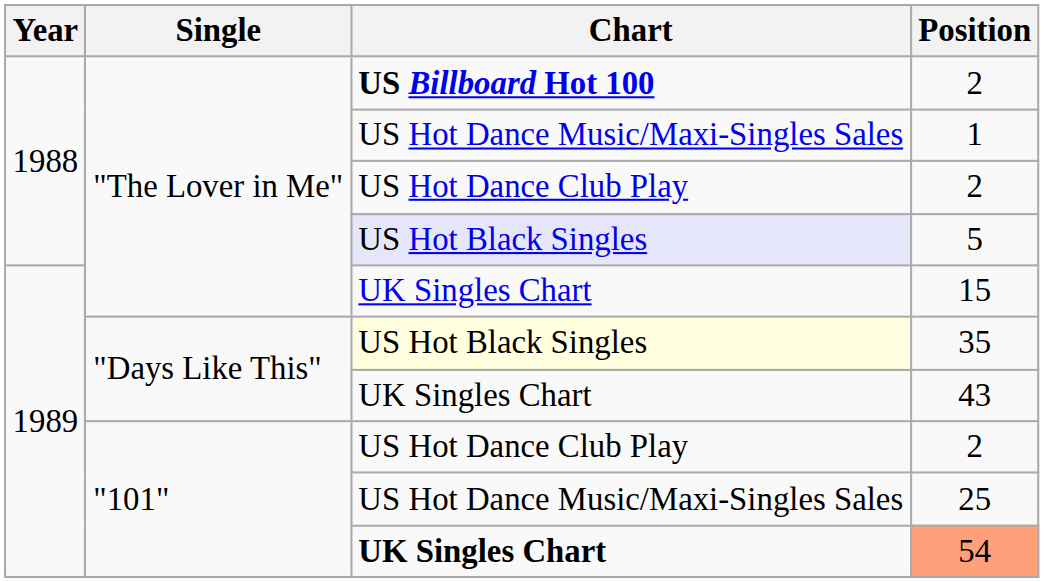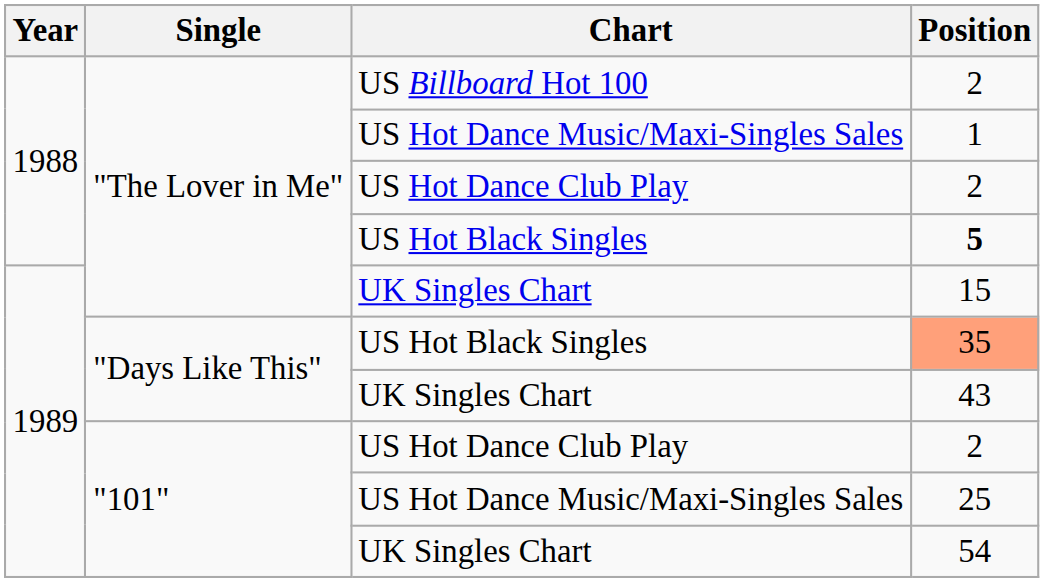(506, 82) bold -> (503, 82) normal
(503, 238) lavender background -> (503, 238) no background
(975, 238) normal -> (975, 238) bold
(503, 342) lightyellow background -> (503, 342) no background
(975, 342) no background -> (975, 342) lightsalmon background
(482, 550) bold -> (475, 550) normal
(975, 550) lightsalmon background -> (975, 550) no background
